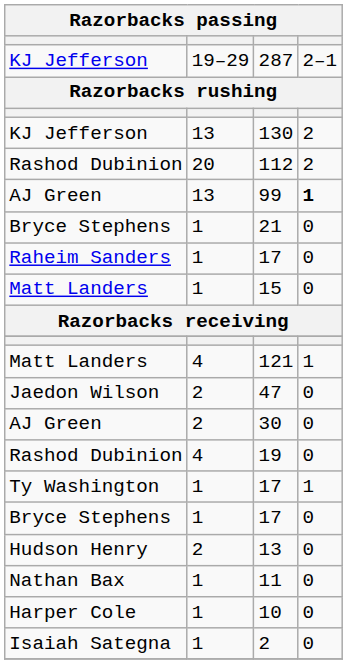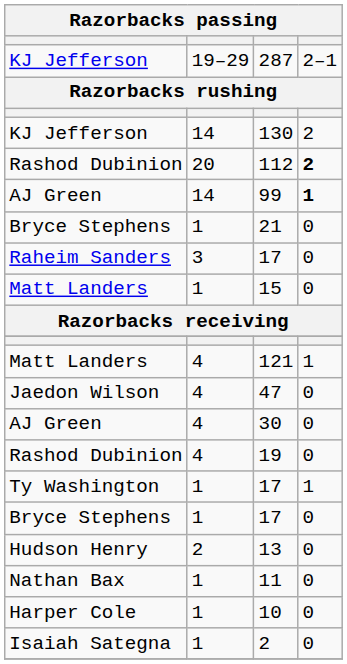(203, 133) 13 -> (203, 133) 14
(308, 164) normal -> (308, 164) bold
(203, 196) 13 -> (203, 196) 14
(197, 258) 1 -> (197, 258) 3
(197, 393) 2 -> (197, 393) 4
(197, 424) 2 -> (197, 424) 4
